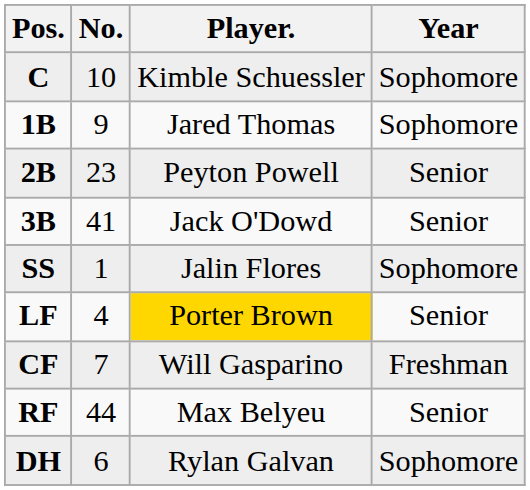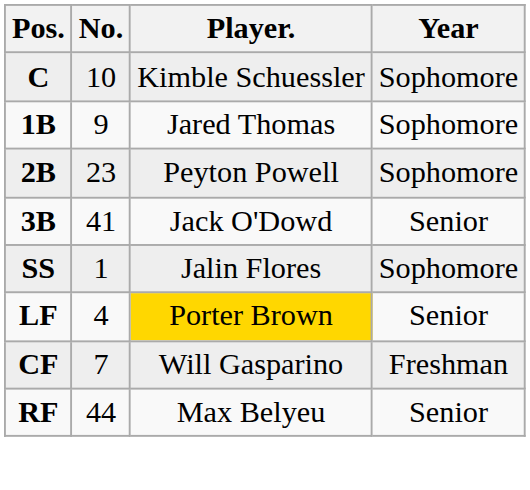(449, 172) Senior -> (449, 172) Sophomore
- row: (38, 460)
